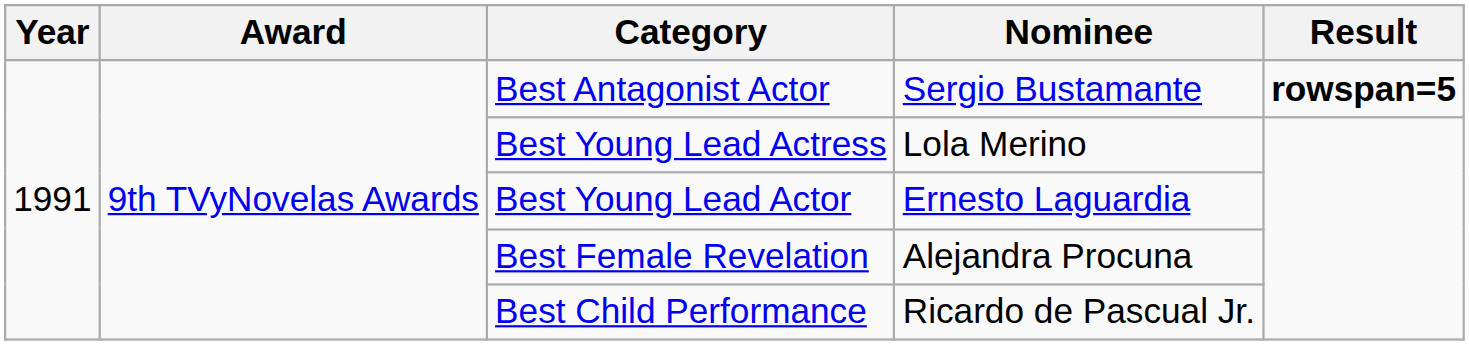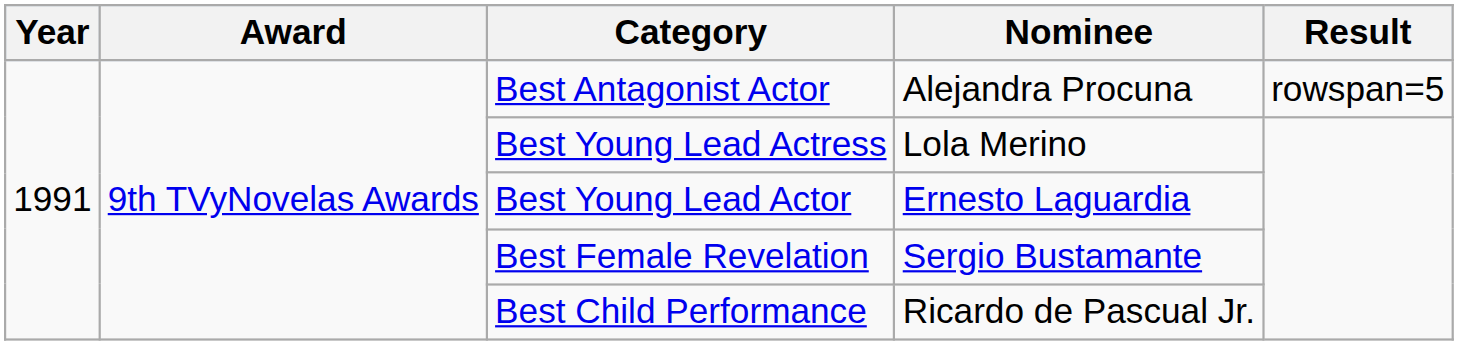(1052, 88) Sergio Bustamante -> (1048, 88) Alejandra Procuna
(1364, 88) bold -> (1358, 88) normal
(1048, 255) Alejandra Procuna -> (1052, 255) Sergio Bustamante
